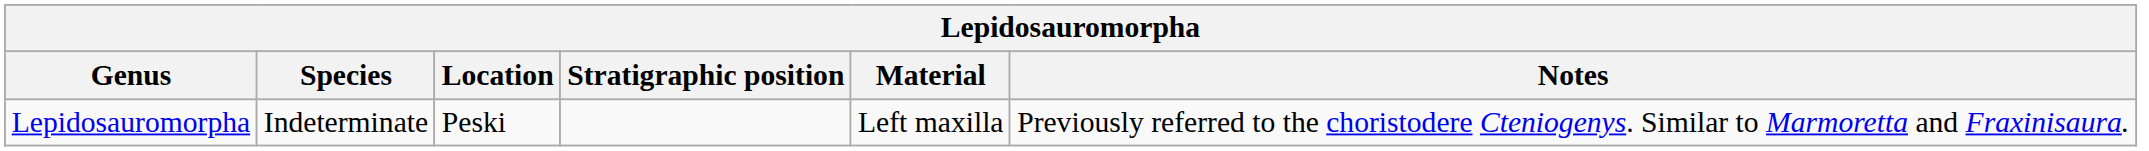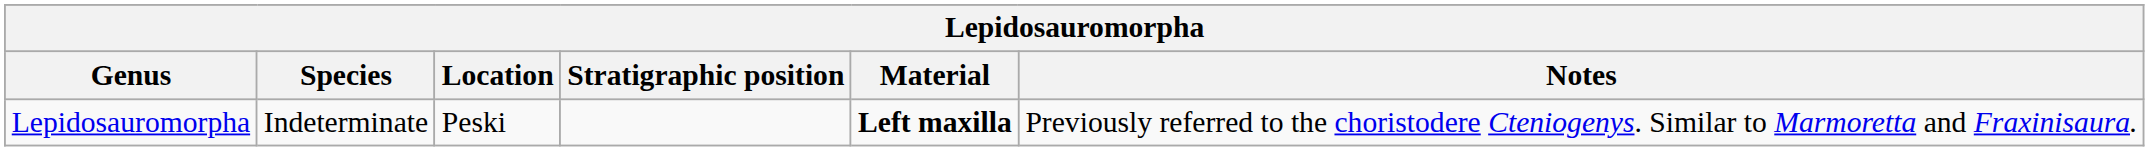(931, 121) normal -> (935, 121) bold
